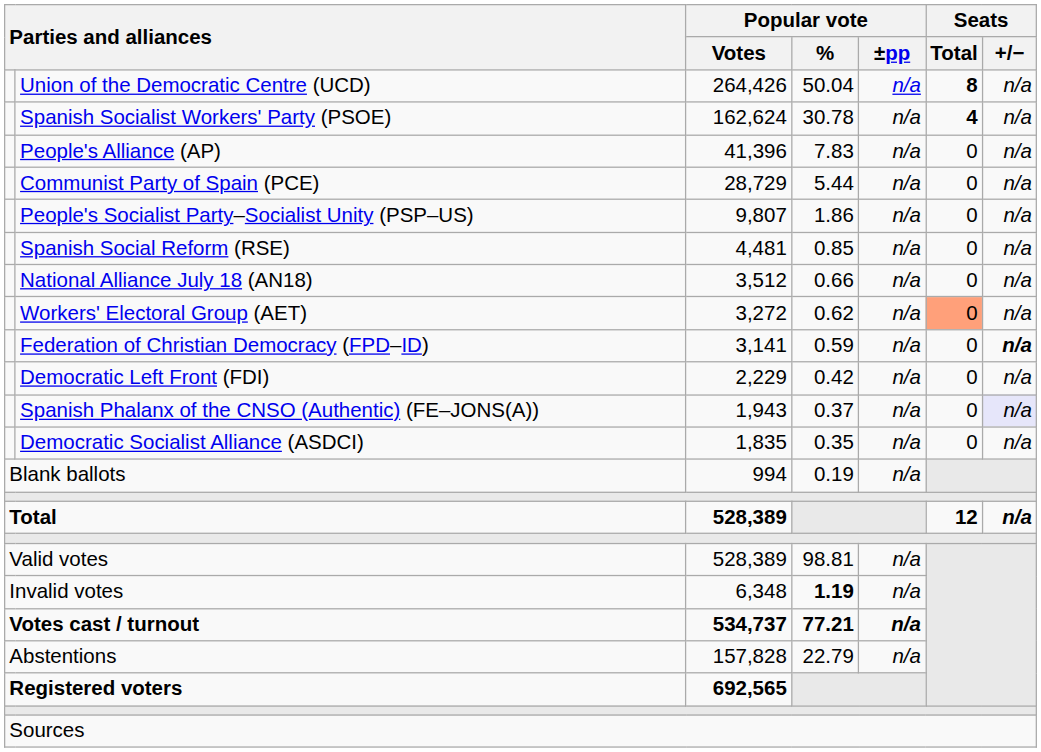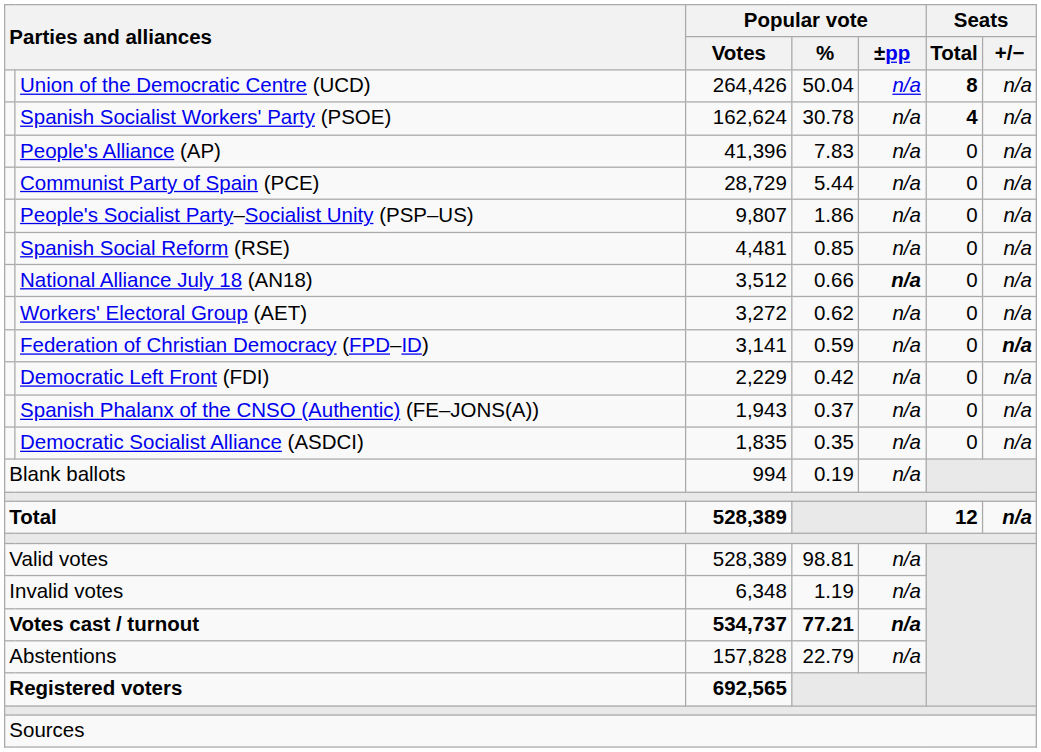(907, 280) normal -> (906, 280) bold
(972, 313) lightsalmon background -> (972, 313) no background
(1018, 410) lavender background -> (1018, 410) no background
(834, 591) bold -> (834, 591) normal
